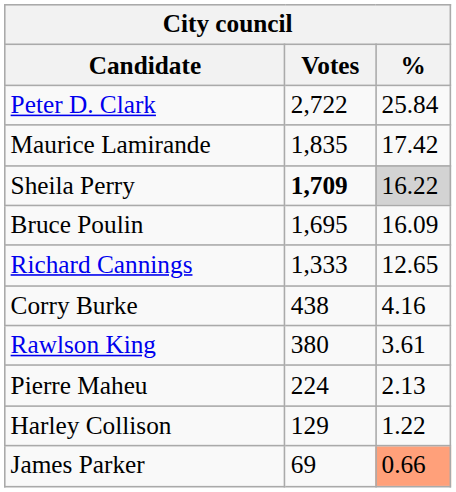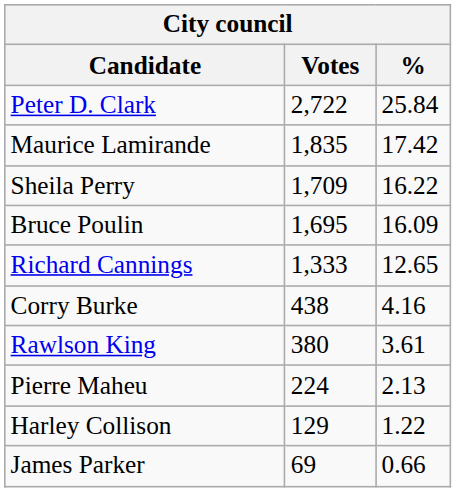(319, 184) bold -> (319, 184) normal
(410, 184) lightgrey background -> (410, 184) no background
(404, 465) lightsalmon background -> (404, 465) no background
